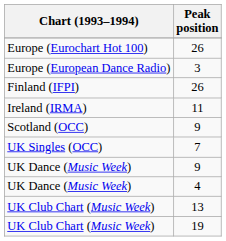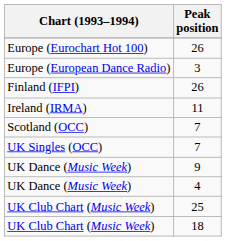(197, 127) 9 -> (197, 127) 7
(197, 206) 13 -> (197, 206) 25
(197, 226) 19 -> (197, 226) 18
